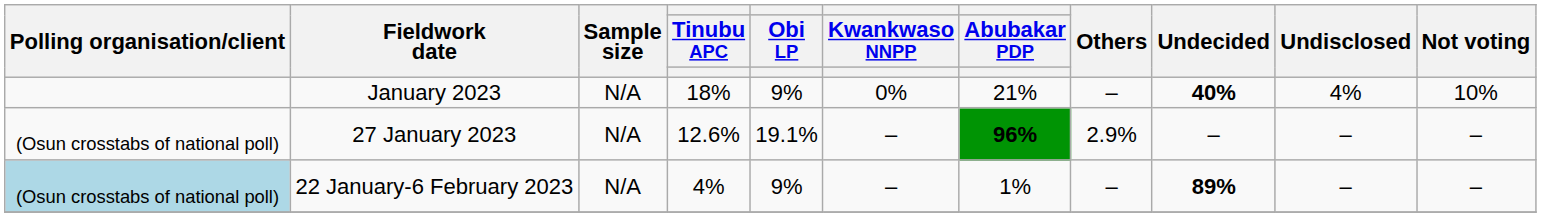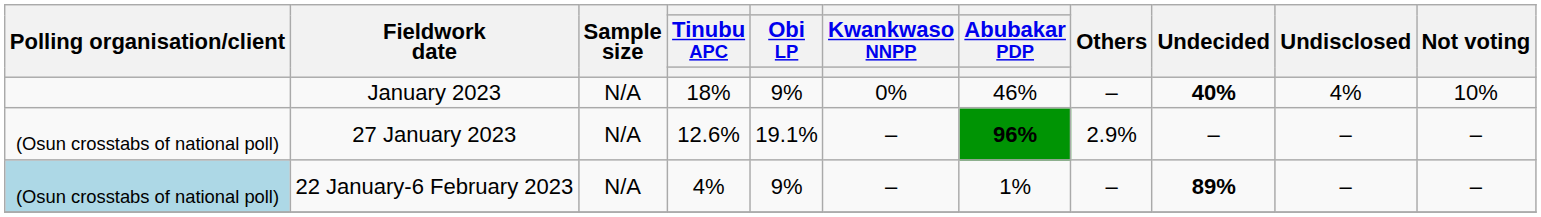(1015, 92) 21% -> (1015, 92) 46%
